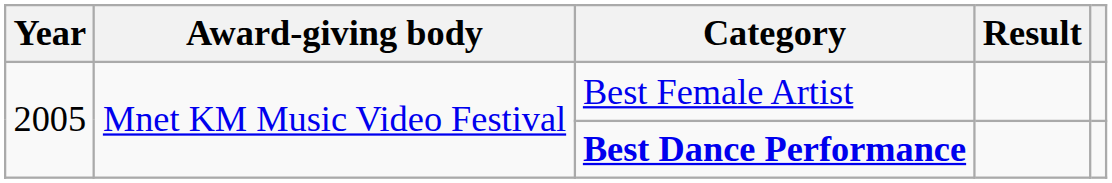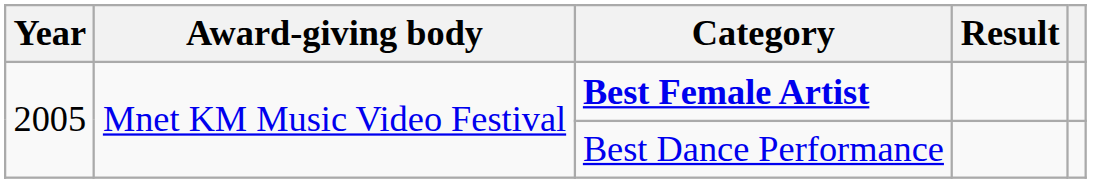(718, 90) normal -> (726, 90) bold
(775, 148) bold -> (763, 148) normal
